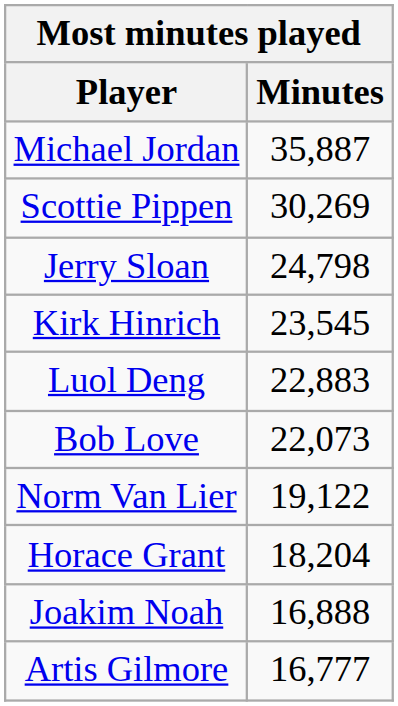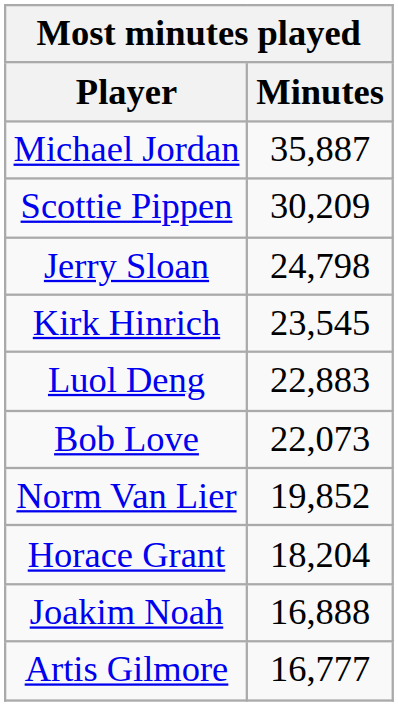(320, 206) 30,269 -> (320, 206) 30,209
(320, 496) 19,122 -> (320, 496) 19,852
